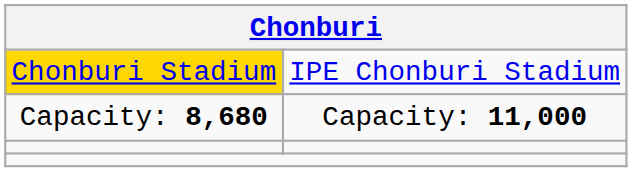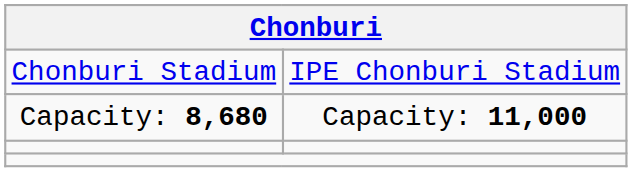(144, 72) gold background -> (144, 72) no background
